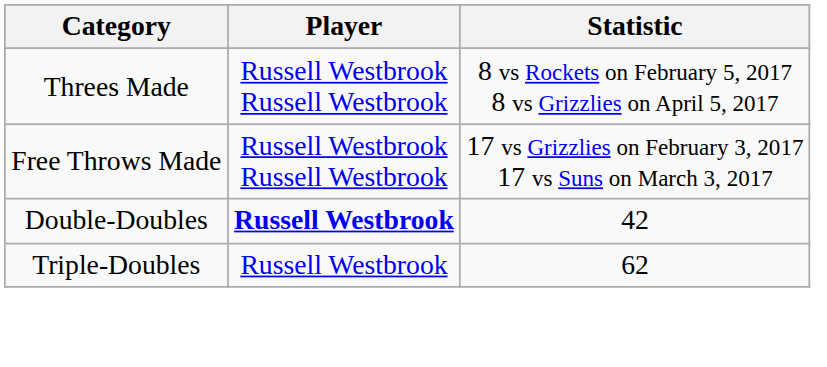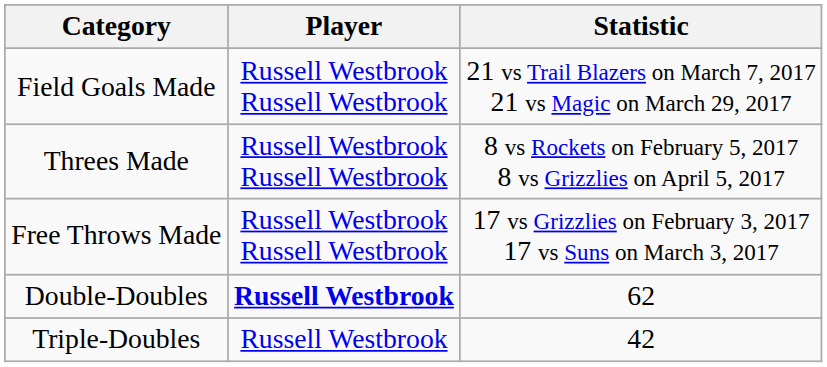+ row: (116, 85)
(635, 220) 42 -> (641, 295) 62
(635, 264) 62 -> (641, 339) 42
